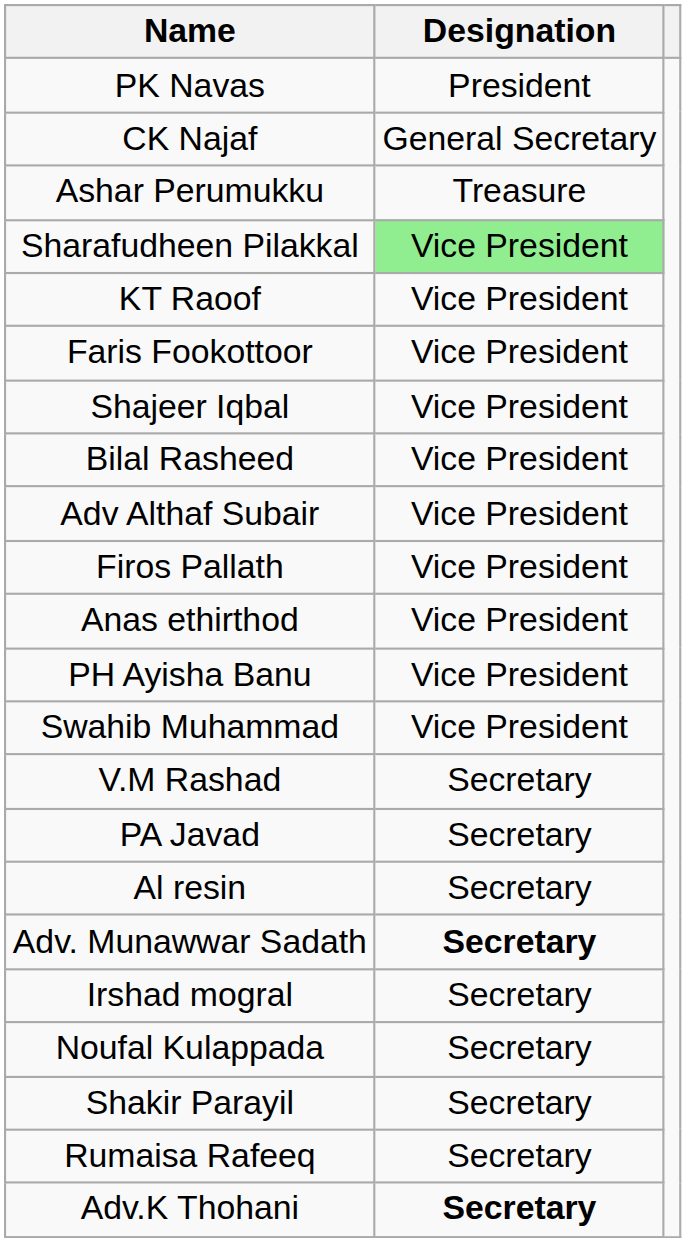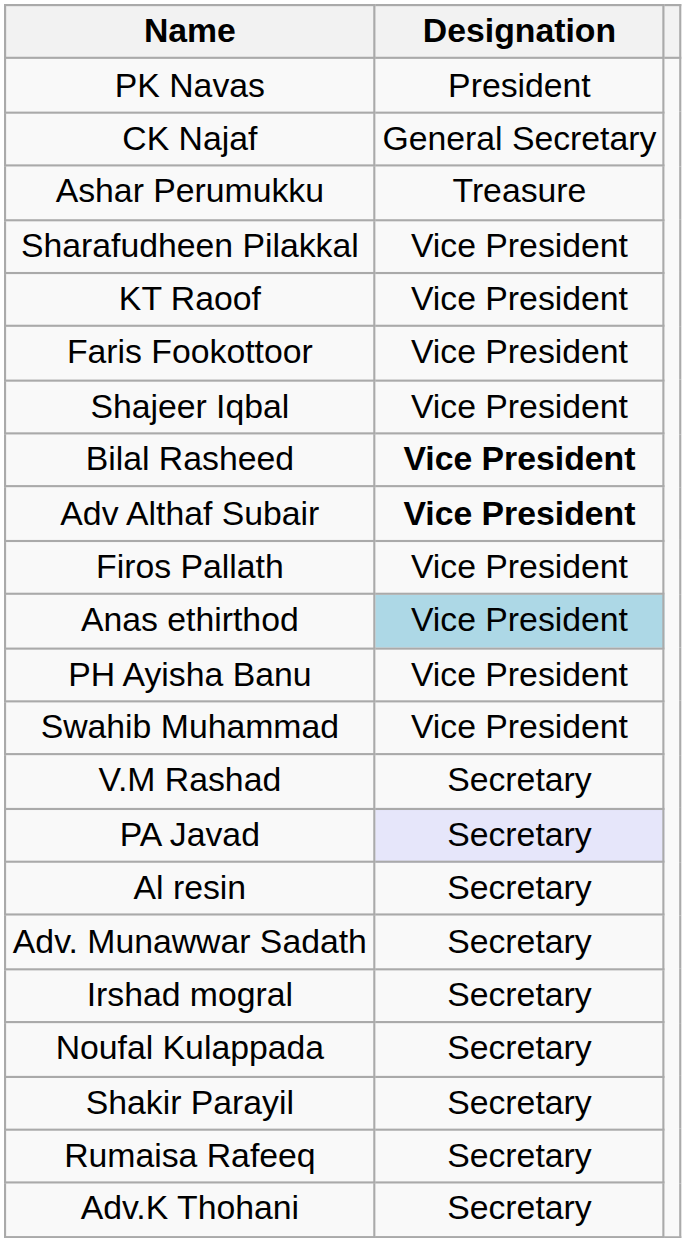(519, 245) lightgreen background -> (519, 245) no background
(519, 459) normal -> (519, 459) bold
(519, 513) normal -> (519, 513) bold
(519, 620) no background -> (519, 620) lightblue background
(519, 834) no background -> (519, 834) lavender background
(519, 941) bold -> (519, 941) normal
(519, 1209) bold -> (519, 1209) normal
